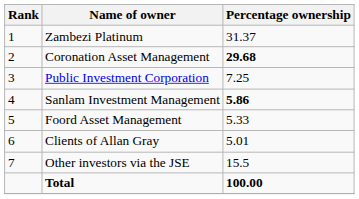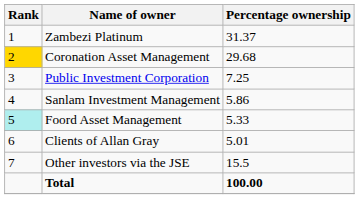(11, 57) no background -> (11, 57) gold background
(241, 57) bold -> (241, 57) normal
(238, 99) bold -> (238, 99) normal
(11, 120) no background -> (11, 120) paleturquoise background
